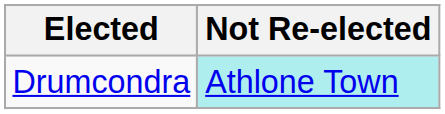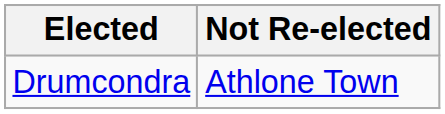(302, 81) paleturquoise background -> (302, 81) no background
